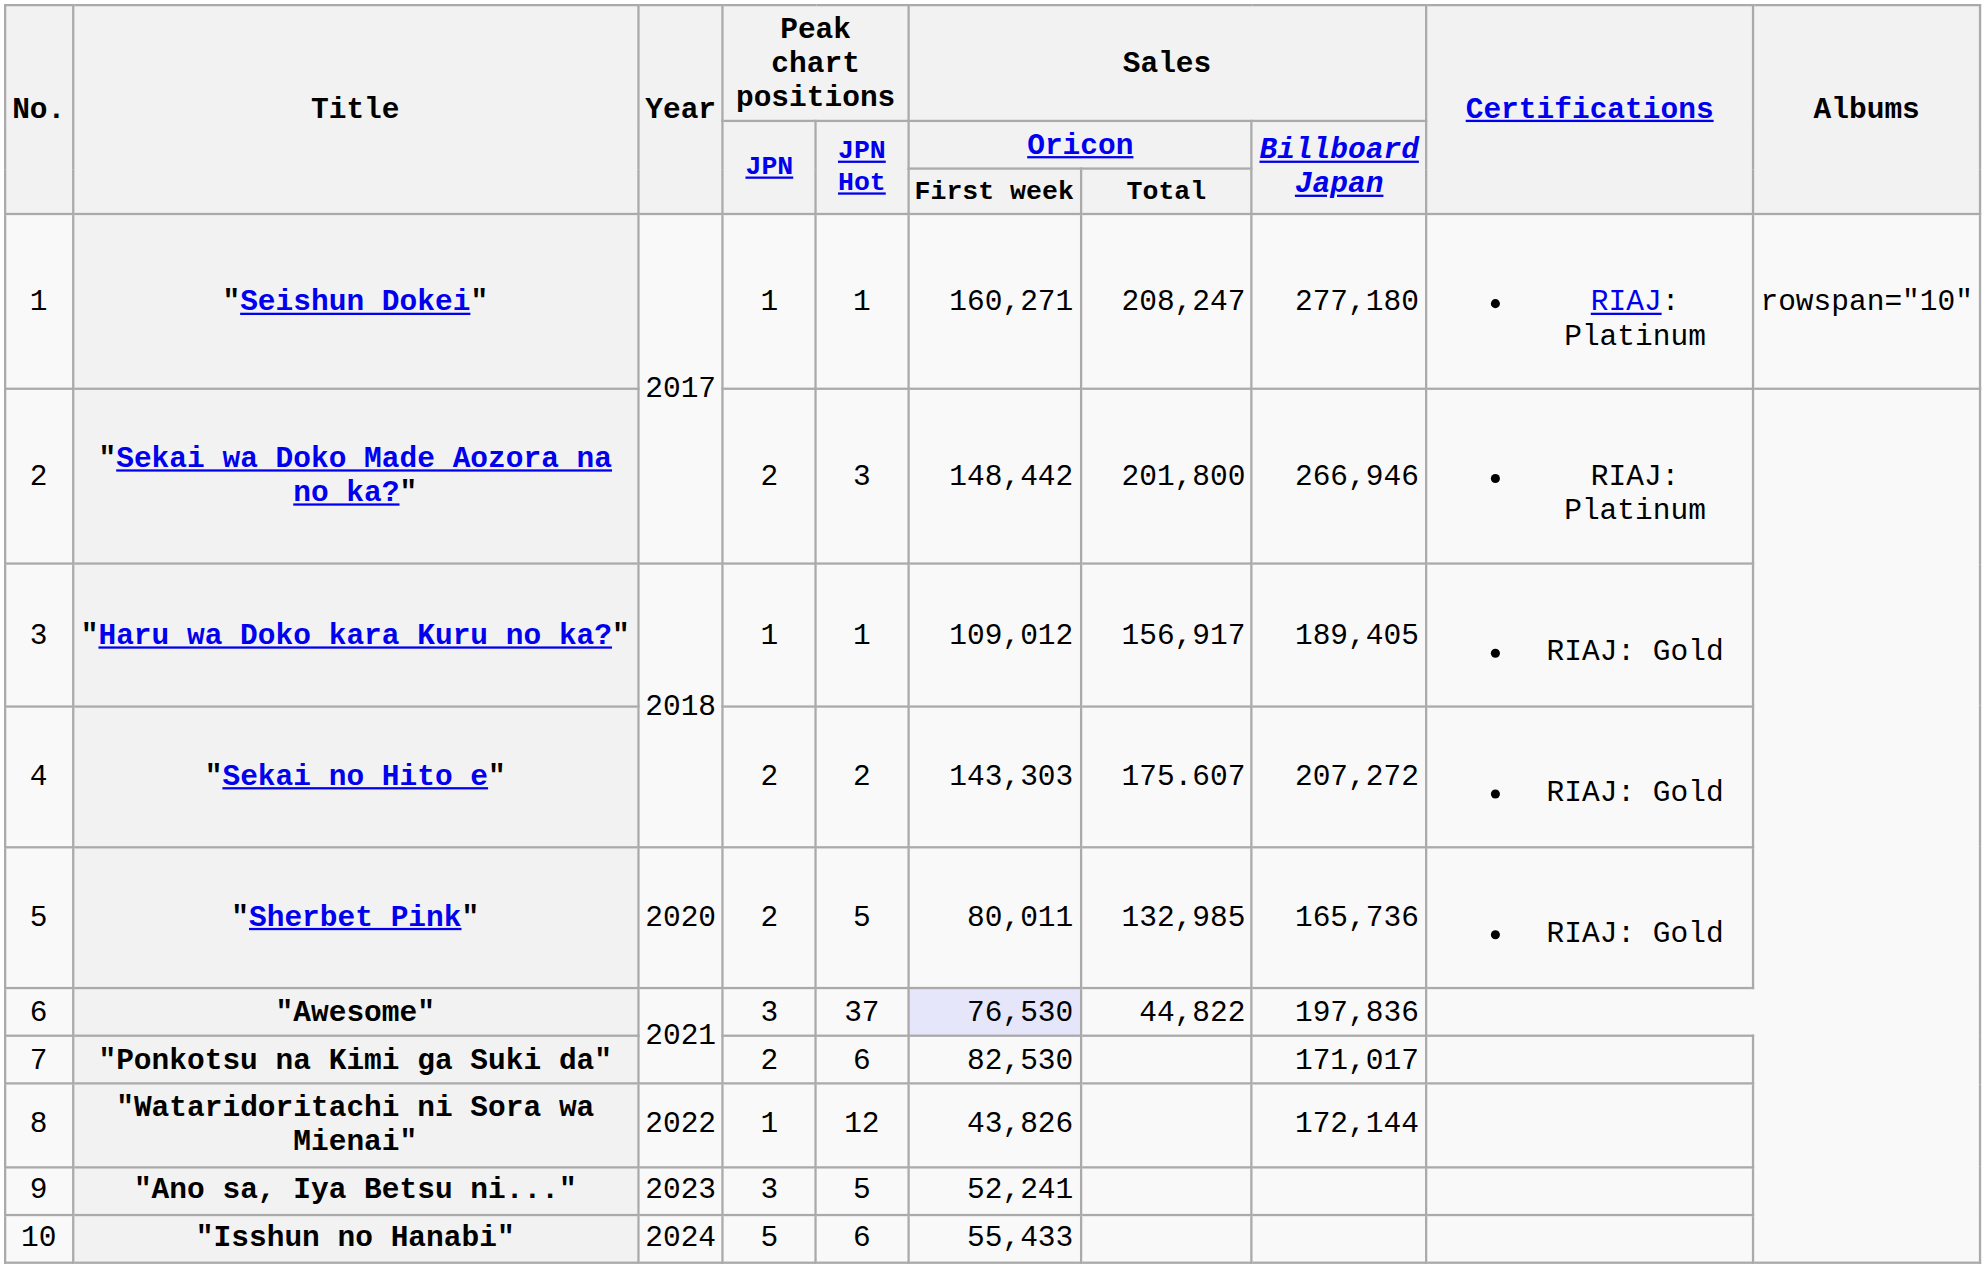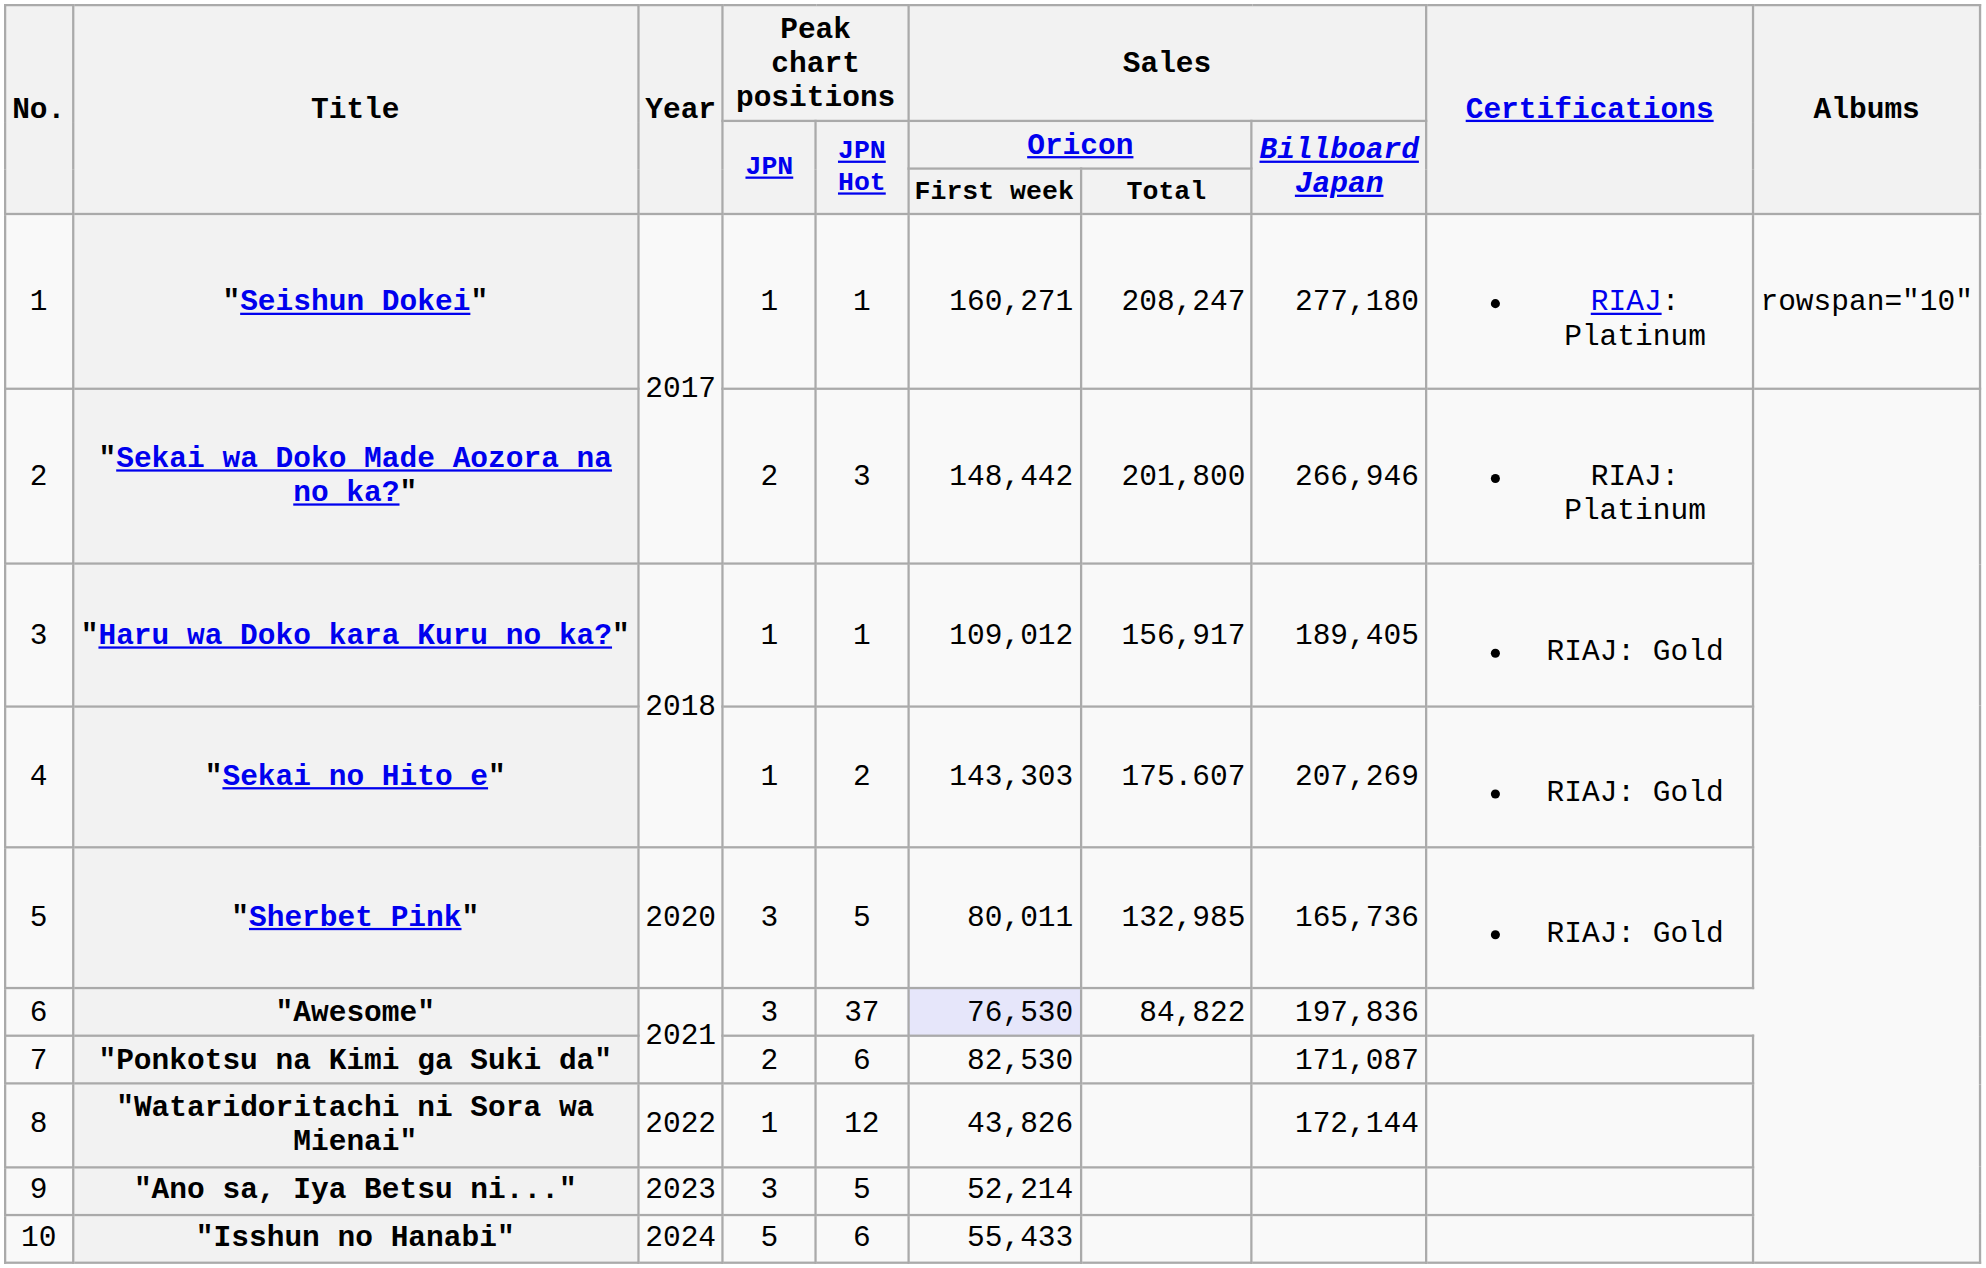(769, 776) 2 -> (769, 776) 1
(1357, 776) 207,272 -> (1357, 776) 207,269
(769, 917) 2 -> (769, 917) 3
(1192, 1012) 44,822 -> (1192, 1012) 84,822
(1357, 1060) 171,017 -> (1357, 1060) 171,087
(1020, 1190) 52,241 -> (1020, 1190) 52,214
